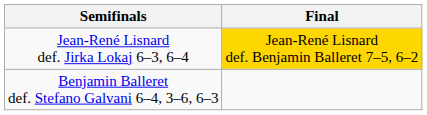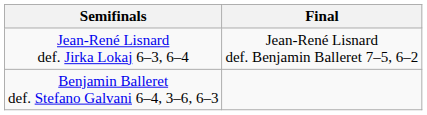(322, 48) gold background -> (322, 48) no background
